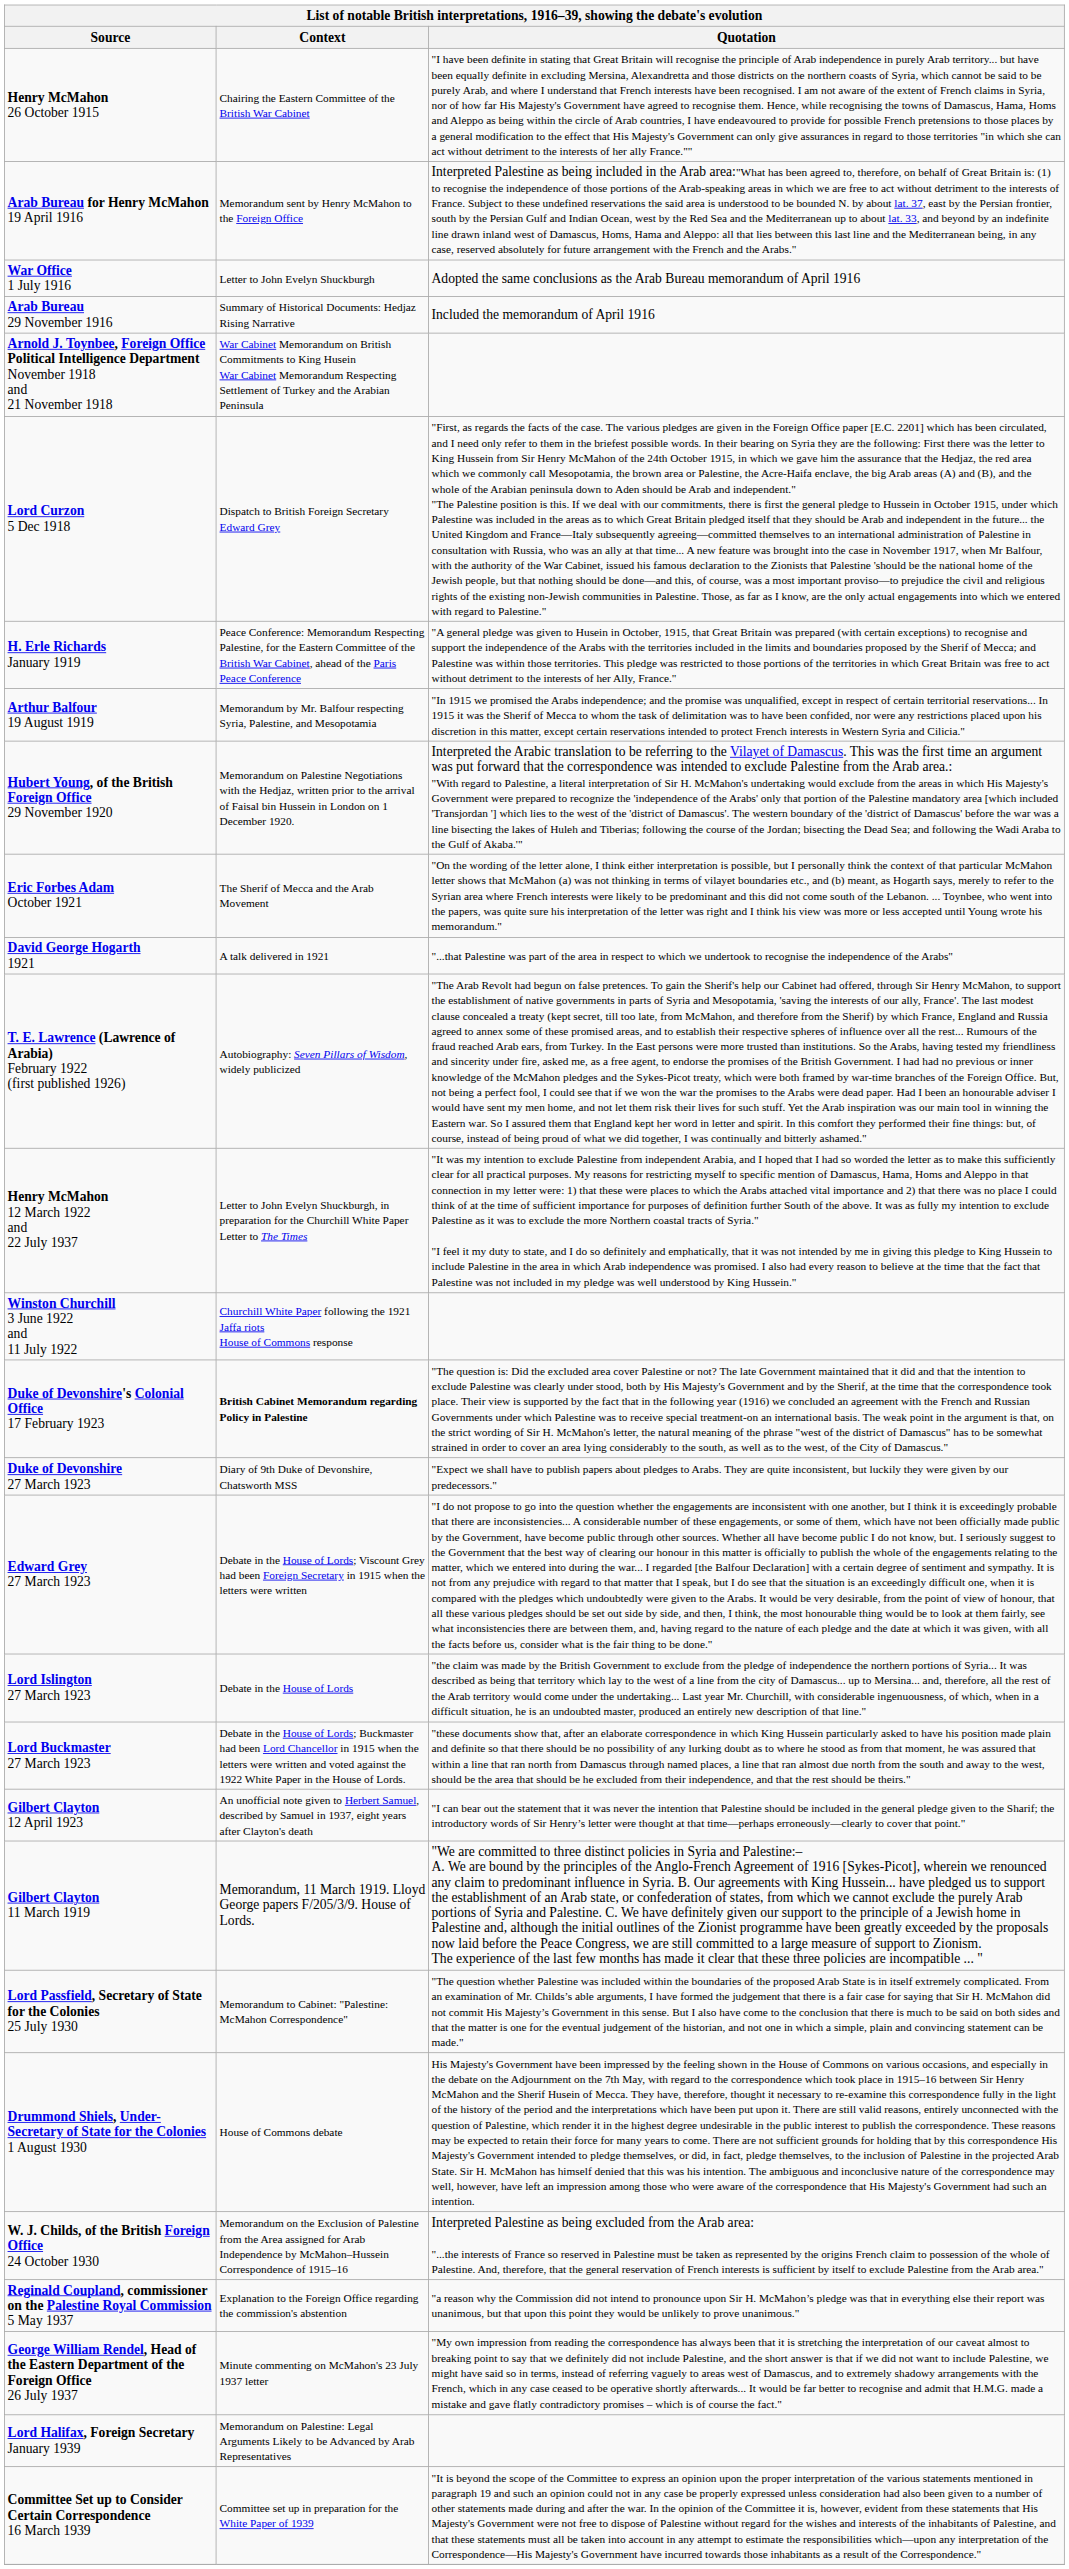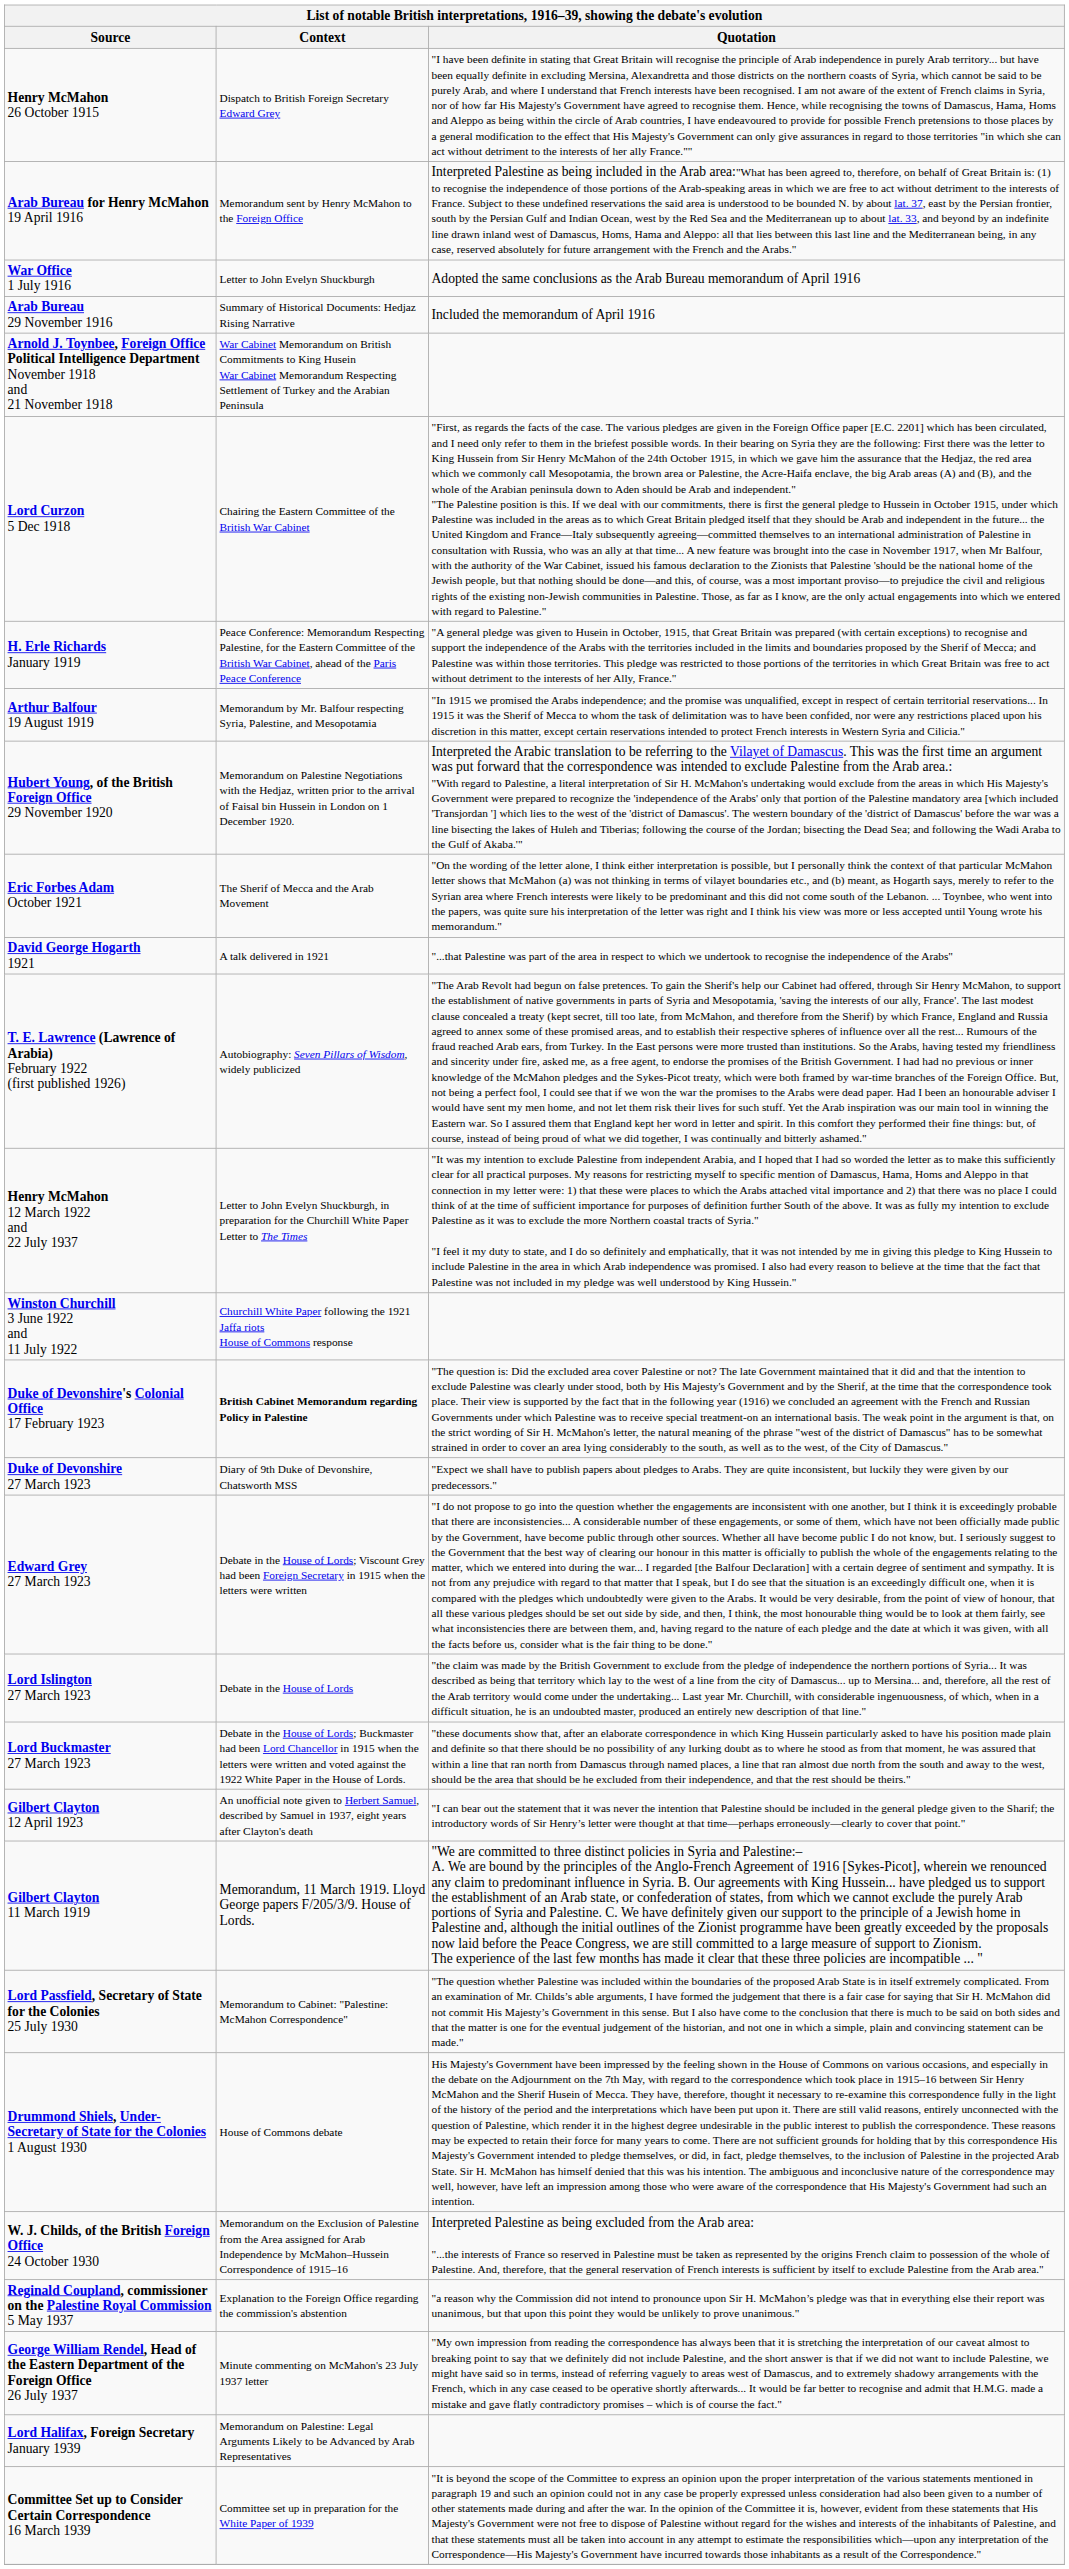(307, 105) Chairing the Eastern Committee of the British War Cabinet -> (304, 105) Dispatch to British Foreign Secretary Edward Grey
(304, 519) Dispatch to British Foreign Secretary Edward Grey -> (307, 519) Chairing the Eastern Committee of the British War Cabinet
